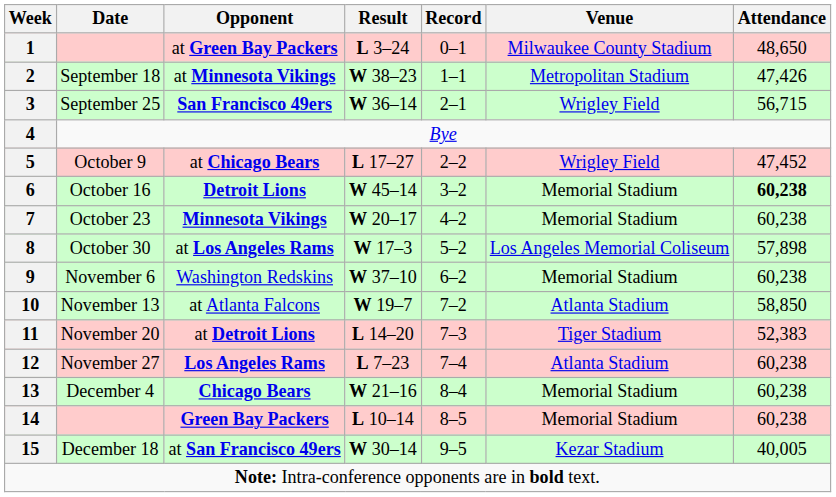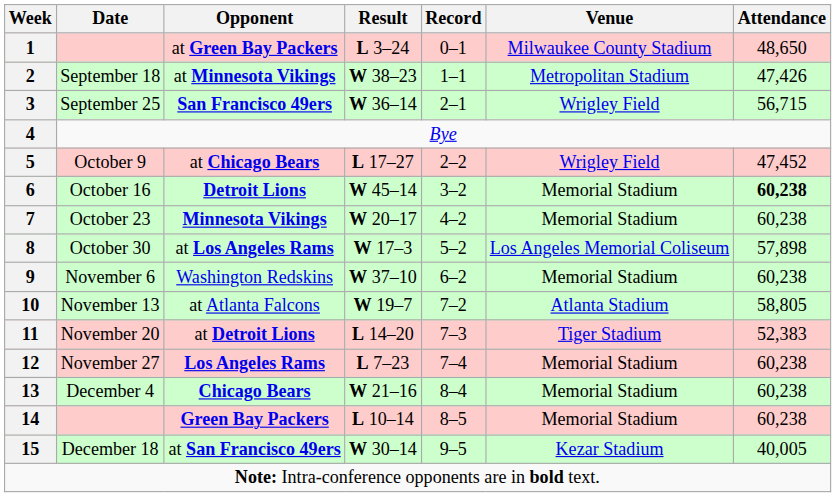(782, 305) 58,850 -> (782, 305) 58,805
(610, 362) Atlanta Stadium -> (610, 362) Memorial Stadium
